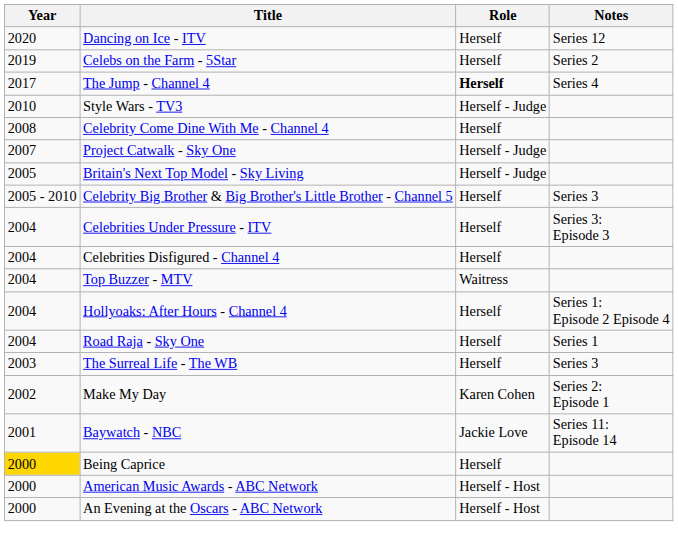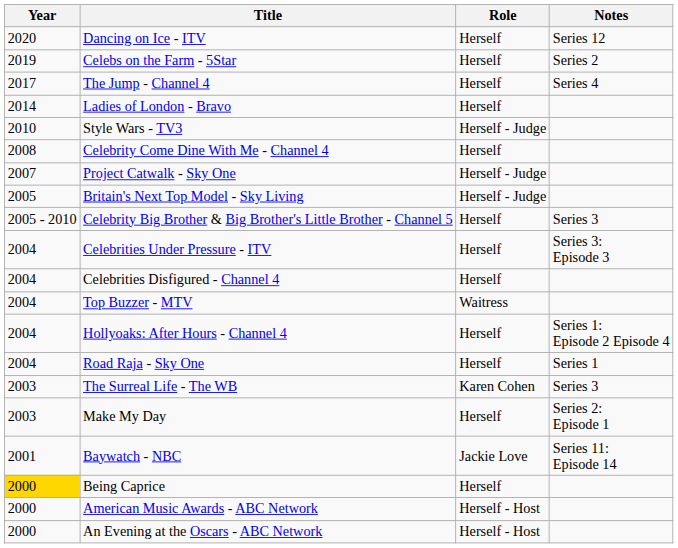(481, 83) bold -> (480, 83) normal
+ row: (157, 106)
(480, 364) Herself -> (497, 386) Karen Cohen
(22, 394) 2002 -> (22, 417) 2003
(497, 394) Karen Cohen -> (480, 417) Herself
